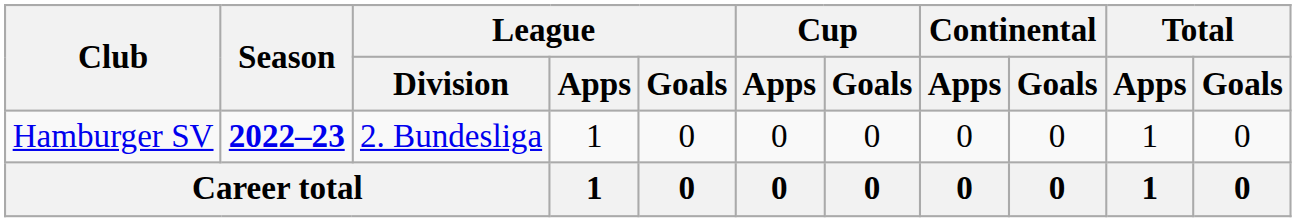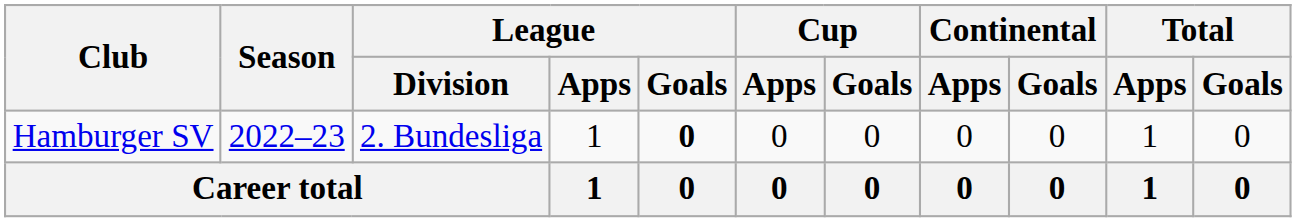(287, 135) bold -> (287, 135) normal
(687, 135) normal -> (687, 135) bold
